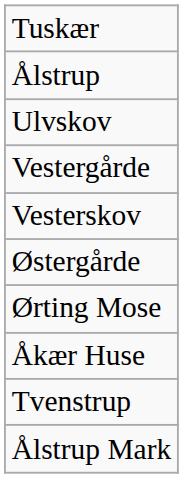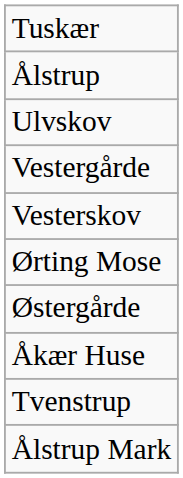(76, 261) Østergårde -> (87, 261) Ørting Mose
(87, 308) Ørting Mose -> (76, 308) Østergårde
